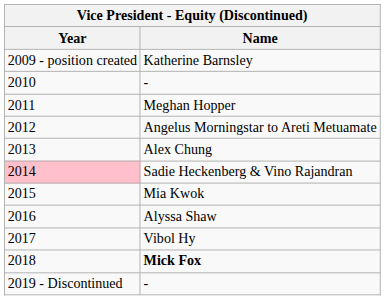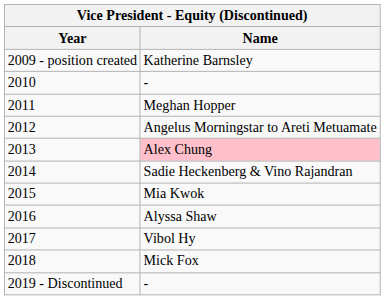(178, 149) no background -> (178, 149) pink background
(22, 171) pink background -> (22, 171) no background
(172, 261) bold -> (171, 261) normal
